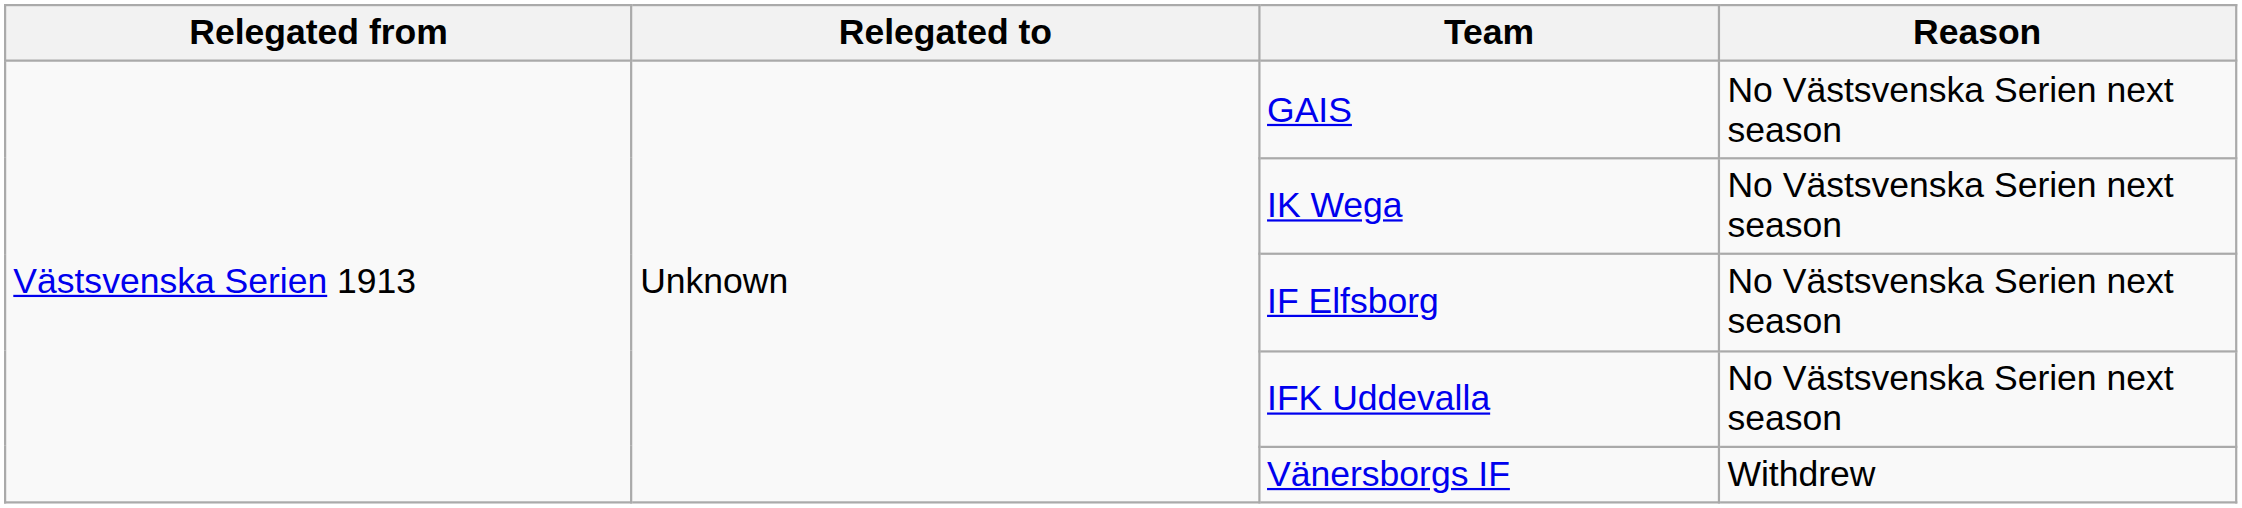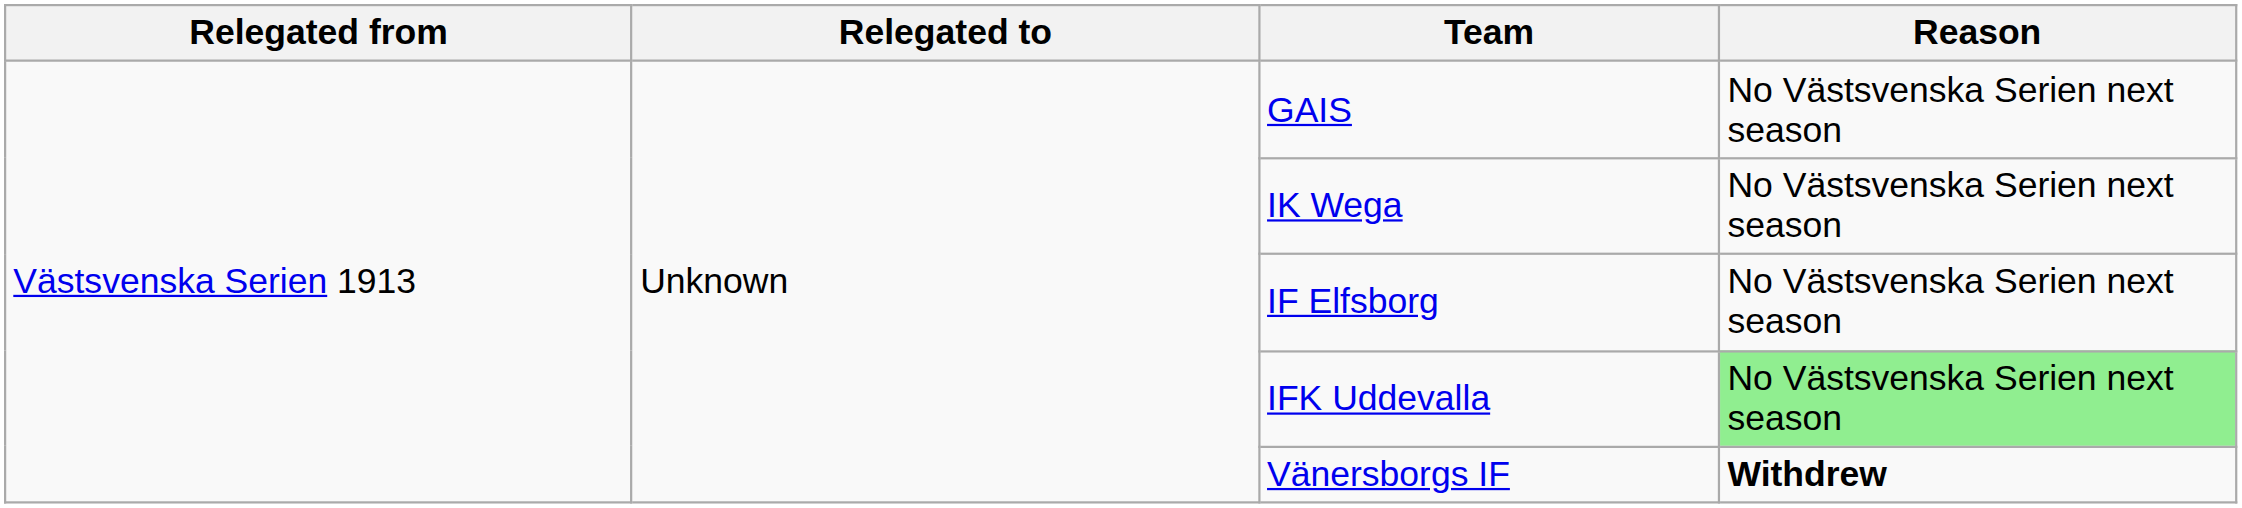(1951, 397) no background -> (1951, 397) lightgreen background
(1801, 474) normal -> (1807, 474) bold
